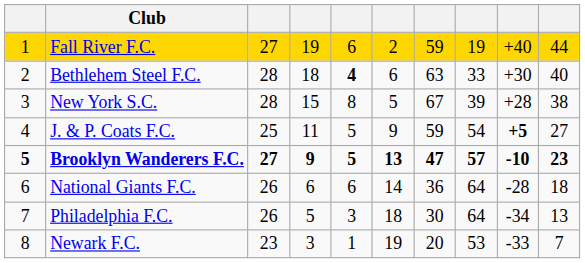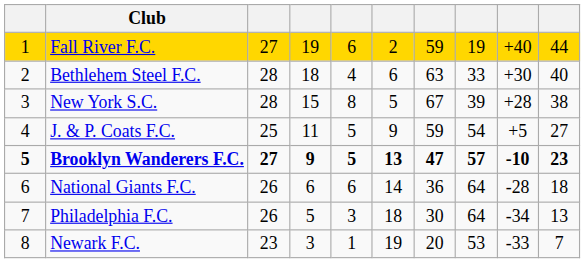(352, 74) bold -> (352, 74) normal
(518, 131) bold -> (518, 131) normal
